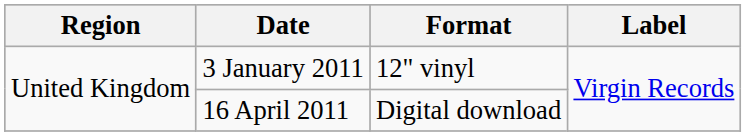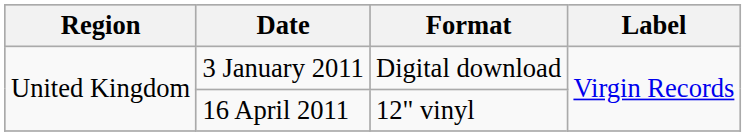(425, 67) 12" vinyl -> (469, 67) Digital download
(469, 109) Digital download -> (425, 109) 12" vinyl
